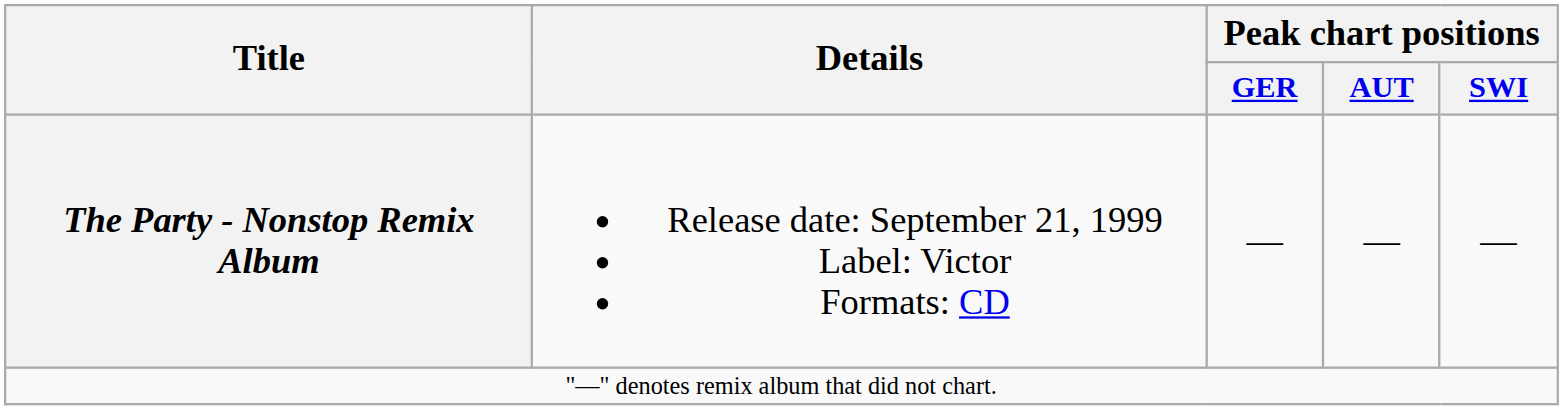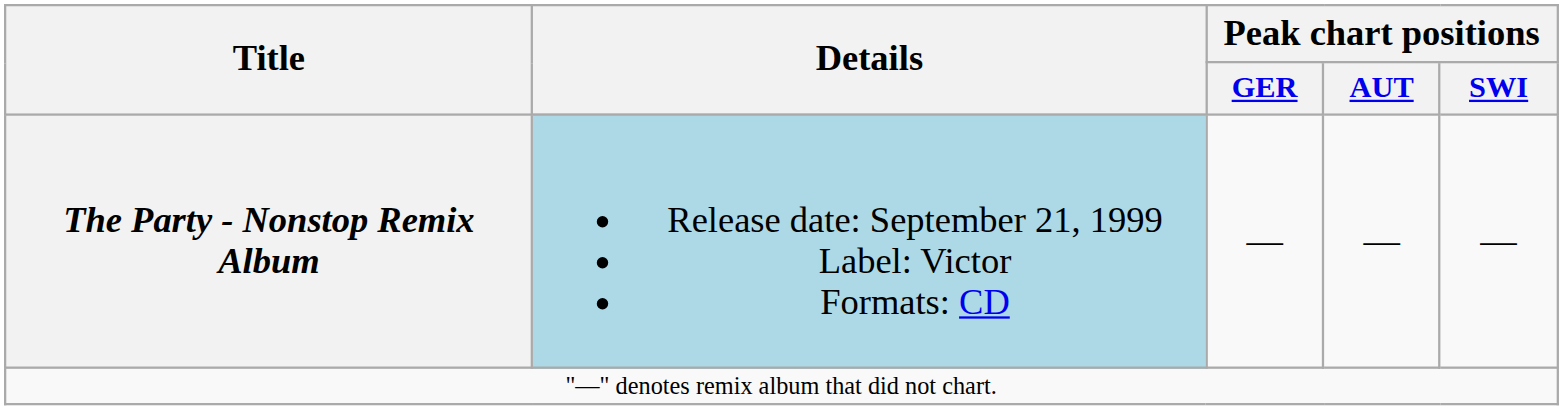(869, 261) no background -> (869, 261) lightblue background
